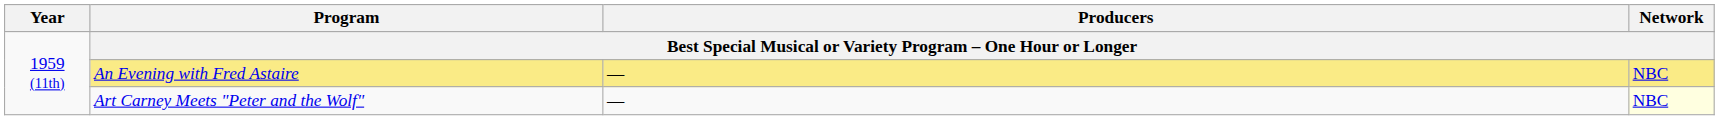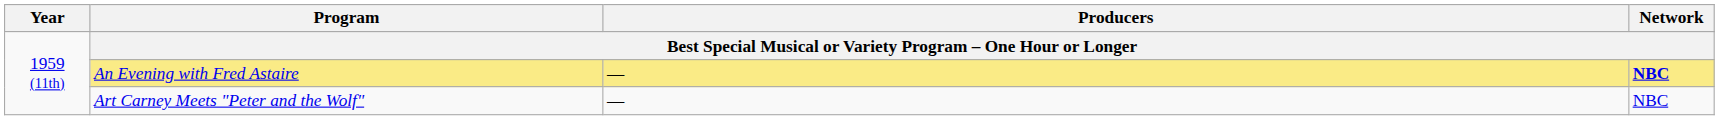(1650, 73) normal -> (1651, 73) bold
(1650, 100) lightyellow background -> (1650, 100) no background
